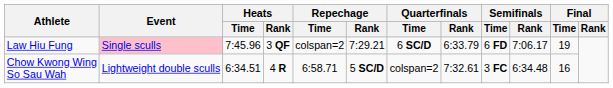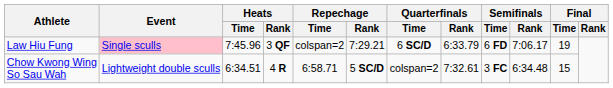(564, 69) 16 -> (564, 69) 15
